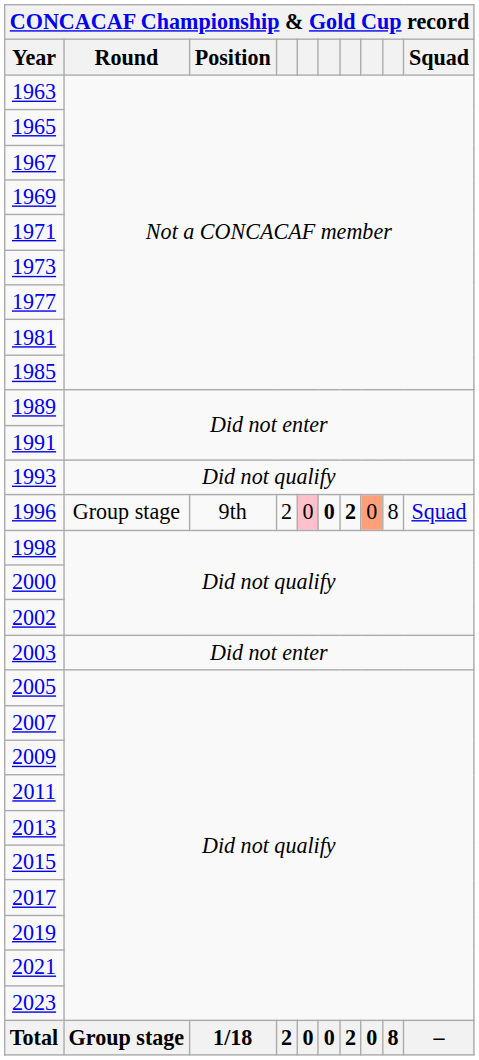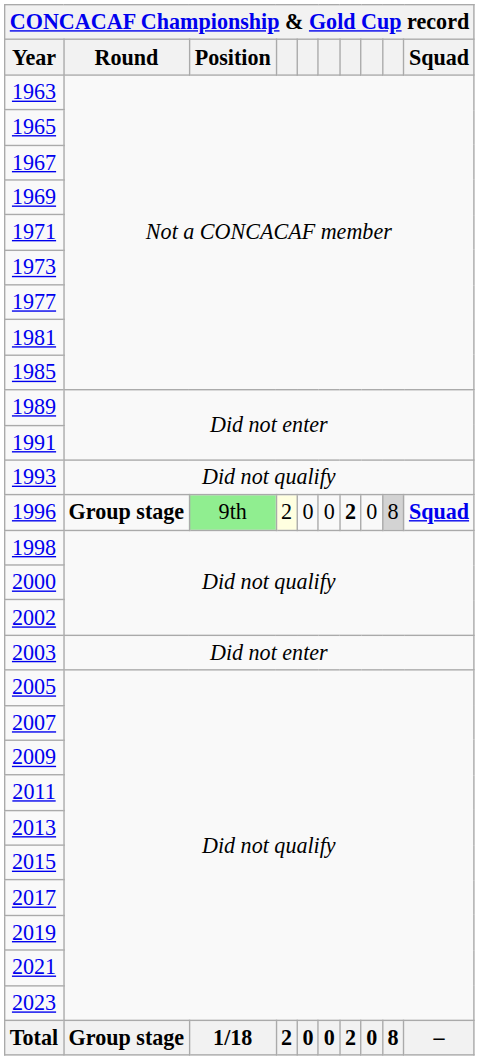(126, 512) normal -> (126, 512) bold
(233, 512) no background -> (233, 512) lightgreen background
(287, 512) no background -> (287, 512) lightyellow background
(308, 512) pink background -> (308, 512) no background
(329, 512) bold -> (329, 512) normal
(372, 512) lightsalmon background -> (372, 512) no background
(393, 512) no background -> (393, 512) lightgrey background
(439, 512) normal -> (439, 512) bold
